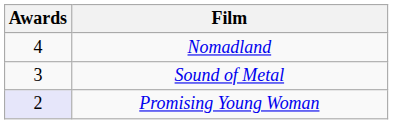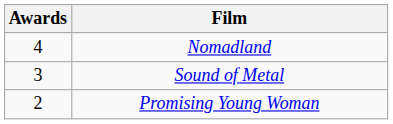(38, 103) lavender background -> (38, 103) no background
